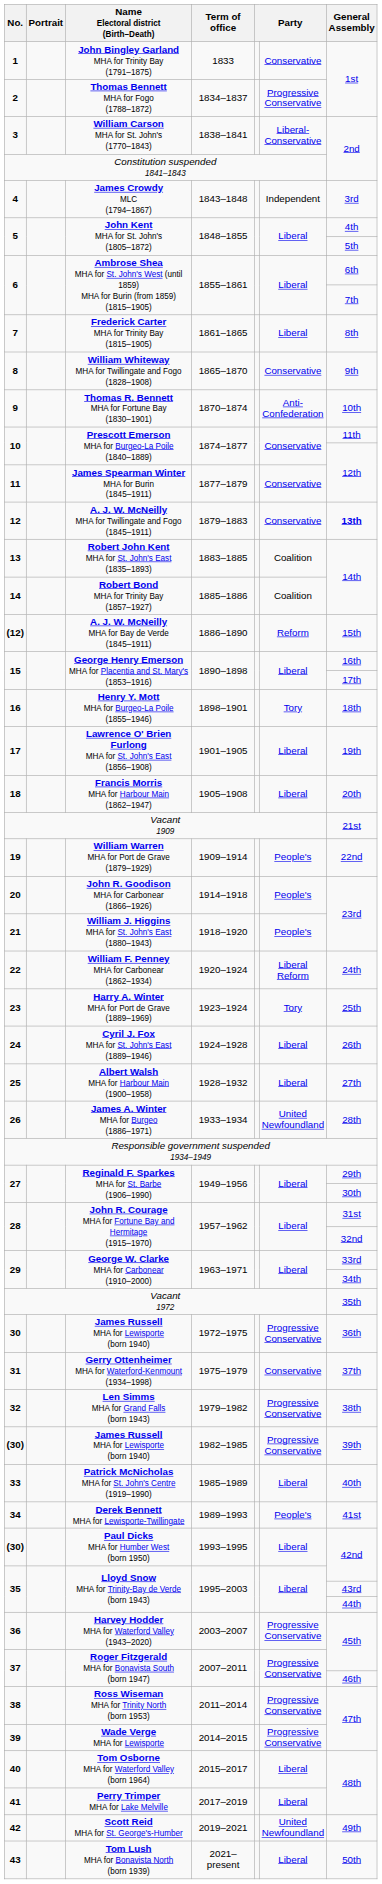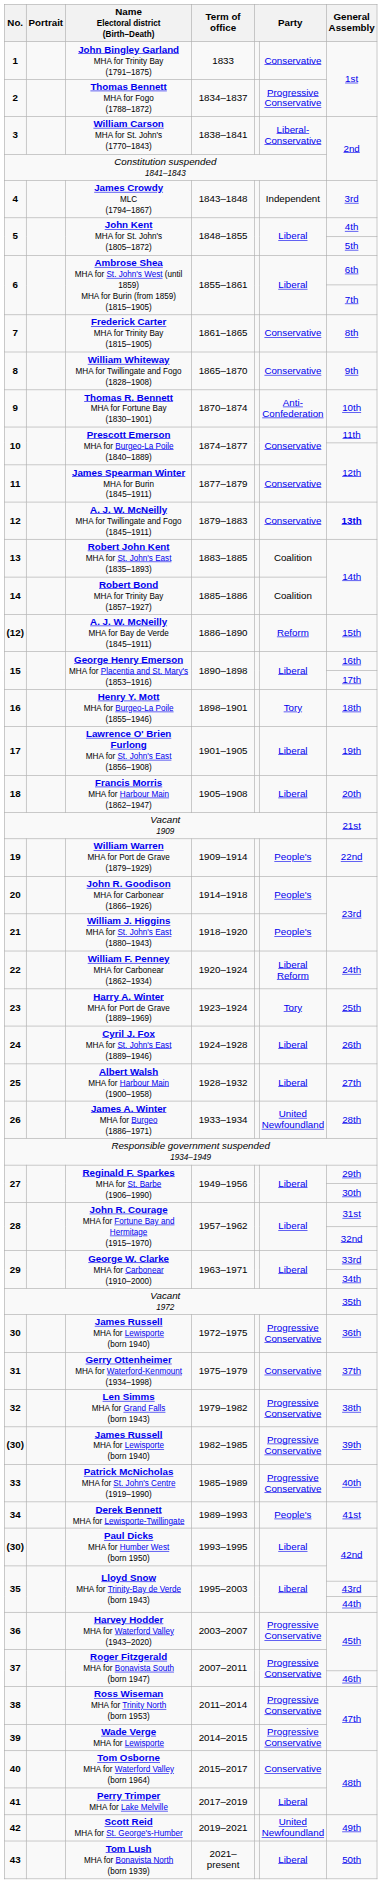(293, 333) Liberal -> (293, 333) Conservative
(293, 1483) Liberal -> (293, 1483) Progressive Conservative
(293, 1769) Liberal -> (293, 1769) Conservative
